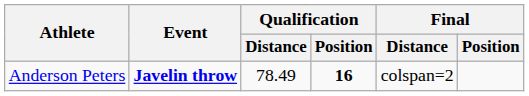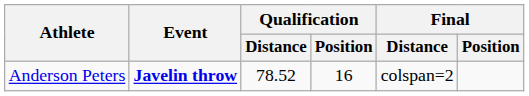(276, 76) 78.49 -> (276, 76) 78.52
(344, 76) bold -> (344, 76) normal
